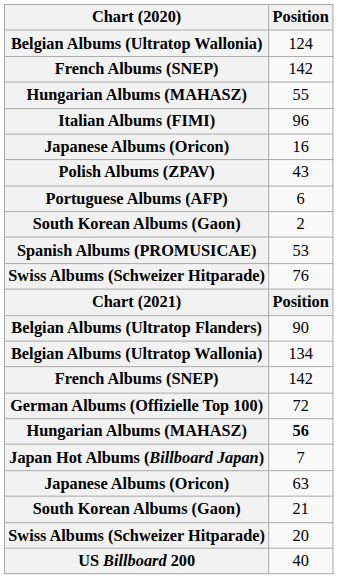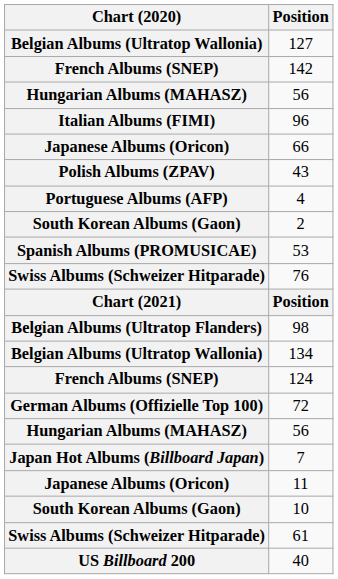(301, 43) 124 -> (301, 43) 127
(301, 95) 55 -> (301, 95) 56
(301, 146) 16 -> (301, 146) 66
(301, 198) 6 -> (301, 198) 4
(301, 328) 90 -> (301, 328) 98
(301, 379) 142 -> (301, 379) 124
(301, 431) bold -> (301, 431) normal
(301, 483) 63 -> (301, 483) 11
(301, 509) 21 -> (301, 509) 10
(301, 535) 20 -> (301, 535) 61
